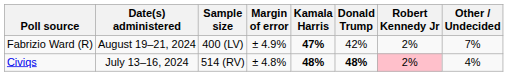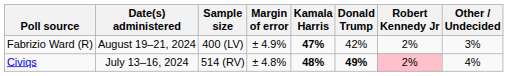(473, 44) 7% -> (473, 44) 3%
(356, 62) 48% -> (356, 62) 49%
